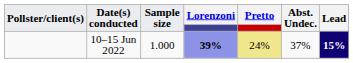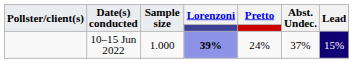(260, 45) khaki background -> (260, 45) no background
(334, 45) bold -> (334, 45) normal
